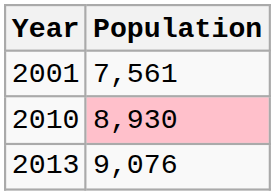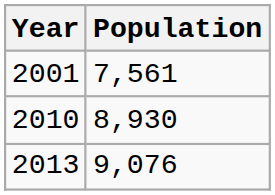(135, 120) pink background -> (135, 120) no background
